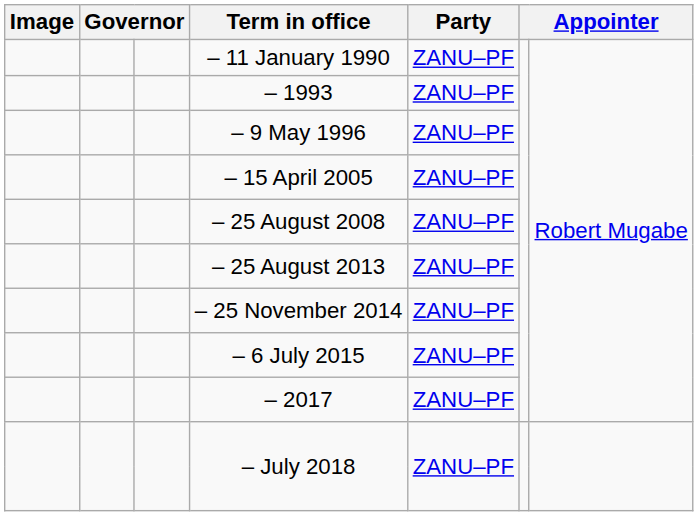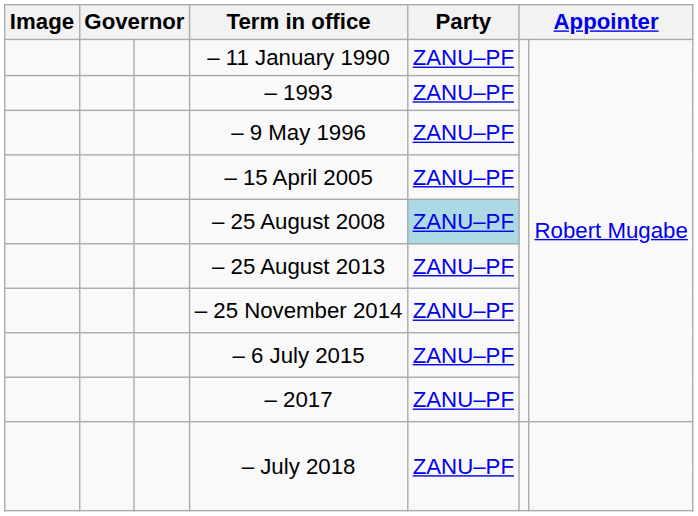(463, 221) no background -> (463, 221) lightblue background
